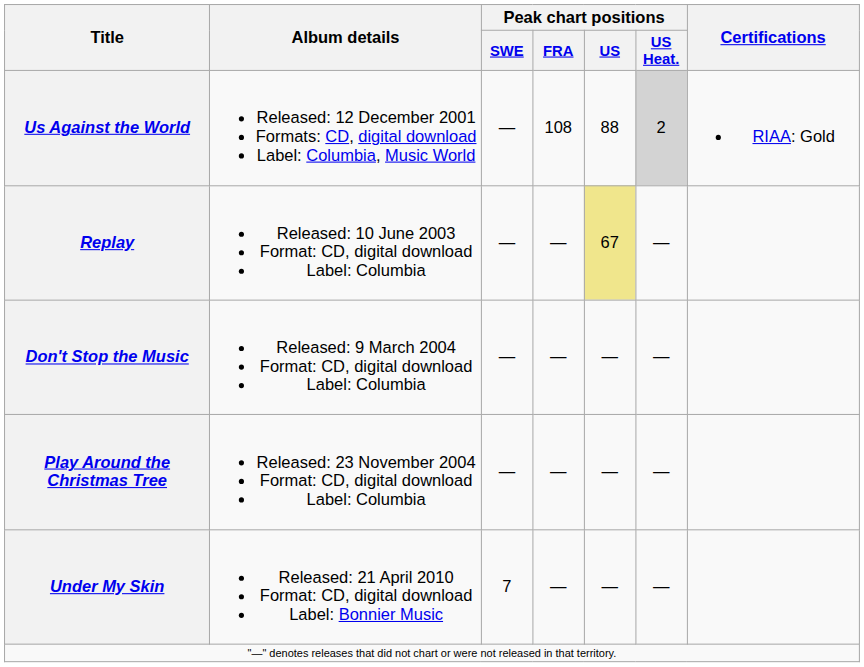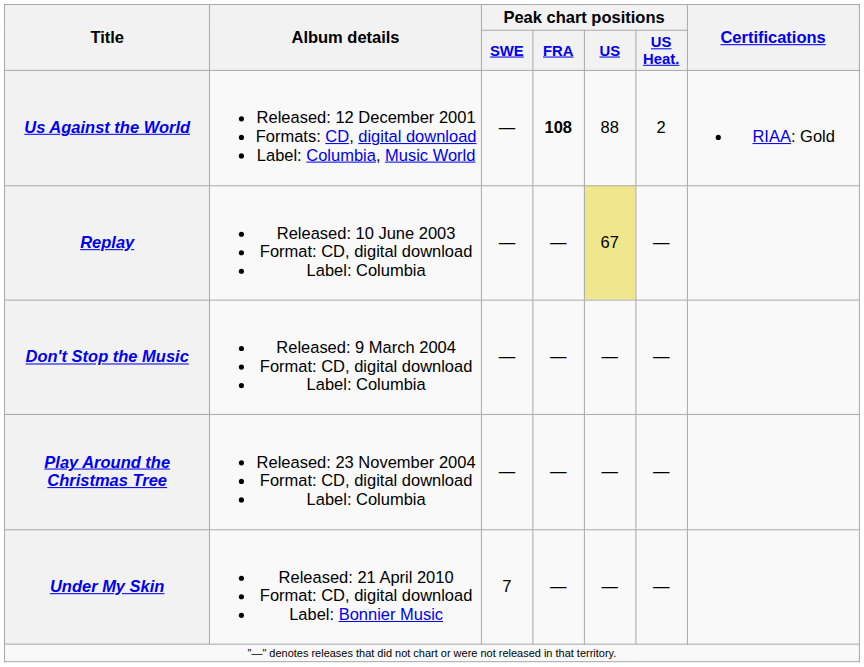(558, 127) normal -> (558, 127) bold
(661, 127) lightgrey background -> (661, 127) no background
